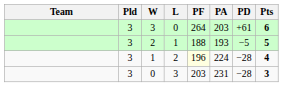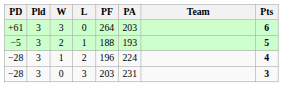columns swapped: (61, 12) <-> (244, 12)
(198, 58) lightyellow background -> (107, 58) no background
